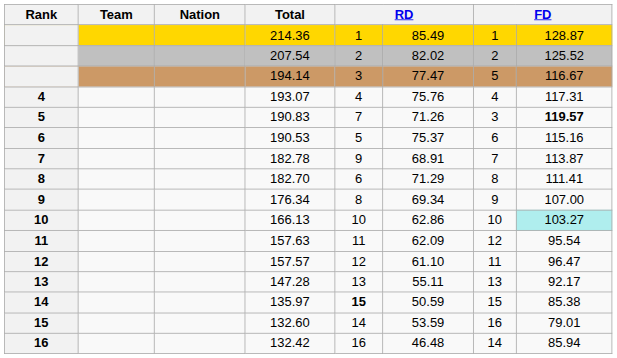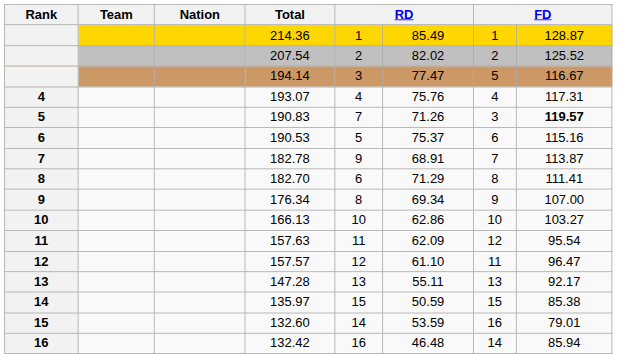(564, 220) paleturquoise background -> (564, 220) no background
(359, 302) bold -> (359, 302) normal
